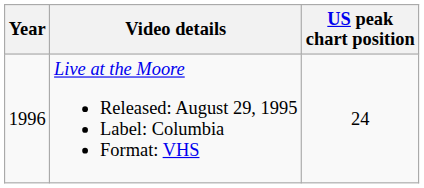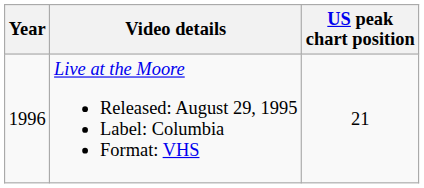(360, 118) 24 -> (360, 118) 21
